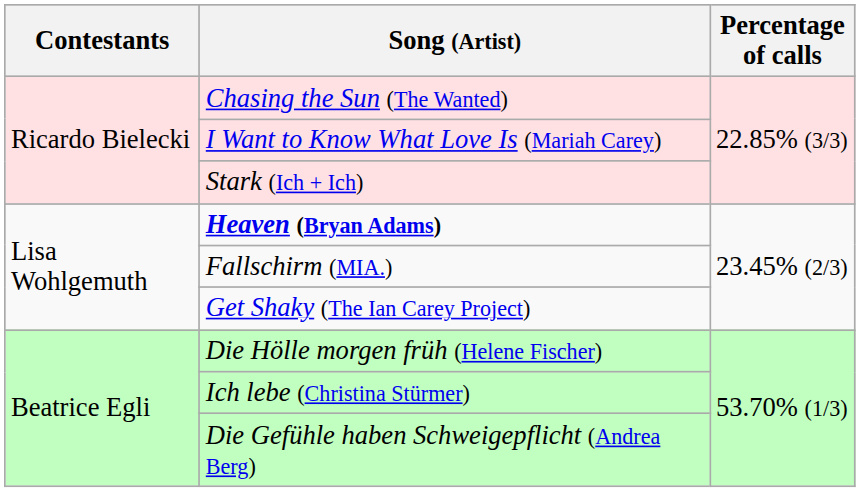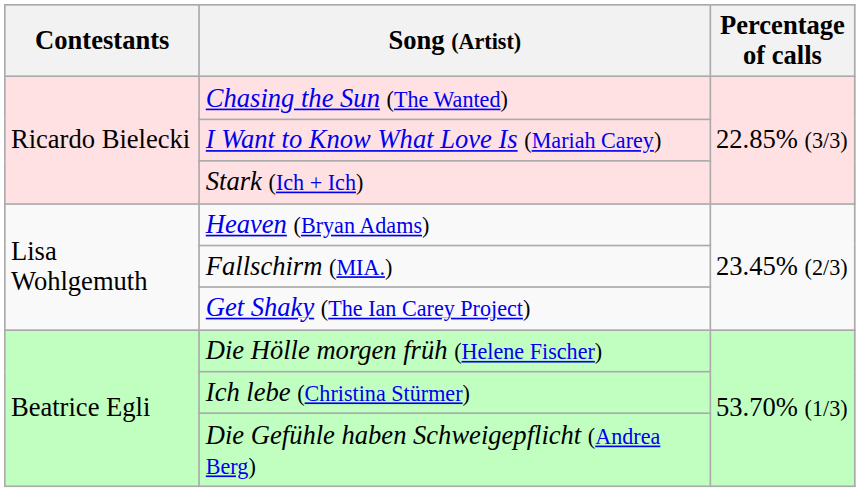(323, 223) bold -> (318, 223) normal
